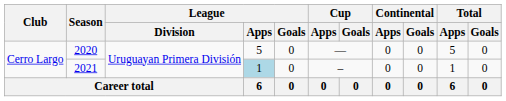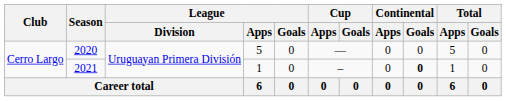(259, 68) lightblue background -> (259, 68) no background
(420, 68) normal -> (420, 68) bold
